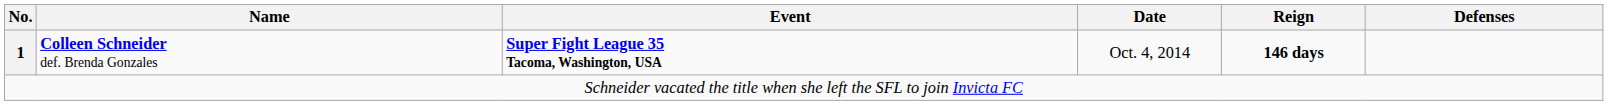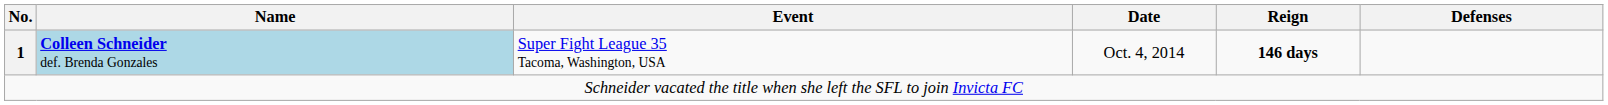(103, 52) no background -> (103, 52) lightblue background
(585, 52) bold -> (592, 52) normal
